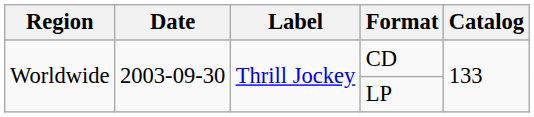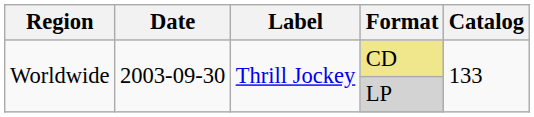(381, 58) no background -> (381, 58) khaki background
(379, 93) no background -> (379, 93) lightgrey background
